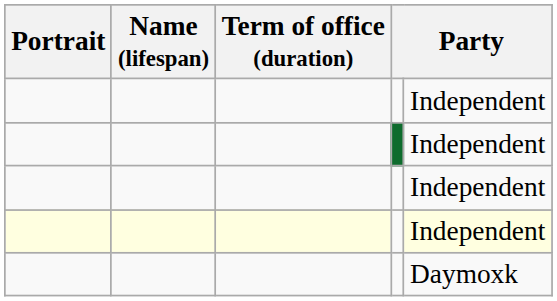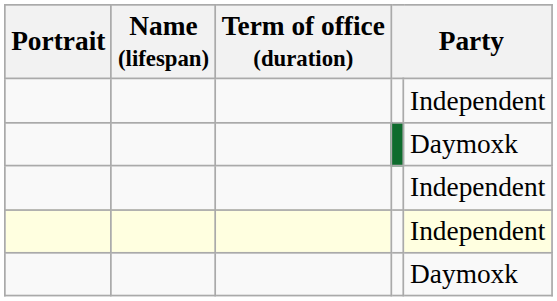(478, 143) Independent -> (464, 143) Daymoxk
